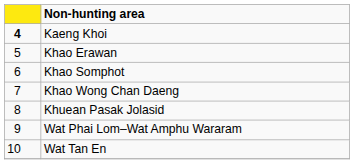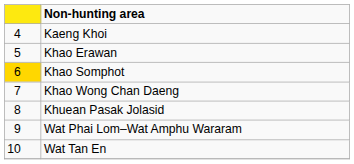(14, 33) bold -> (14, 33) normal
(14, 72) no background -> (14, 72) gold background
